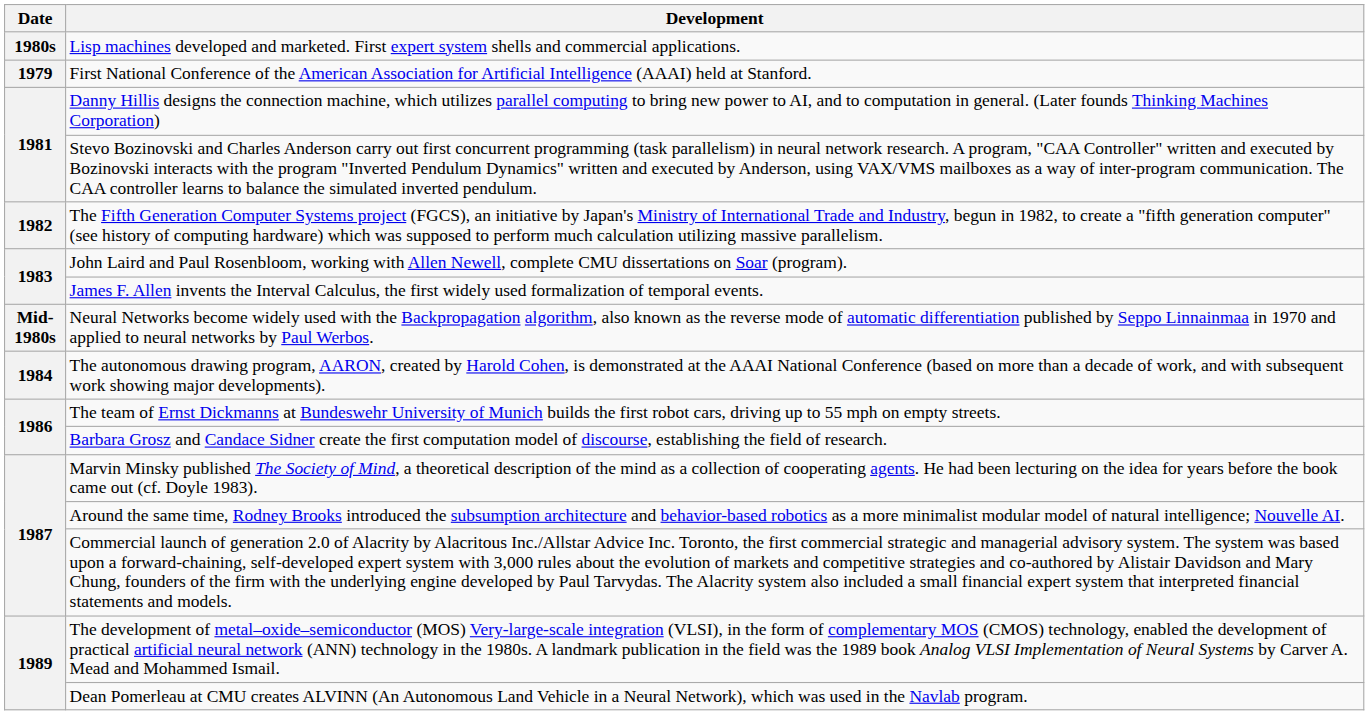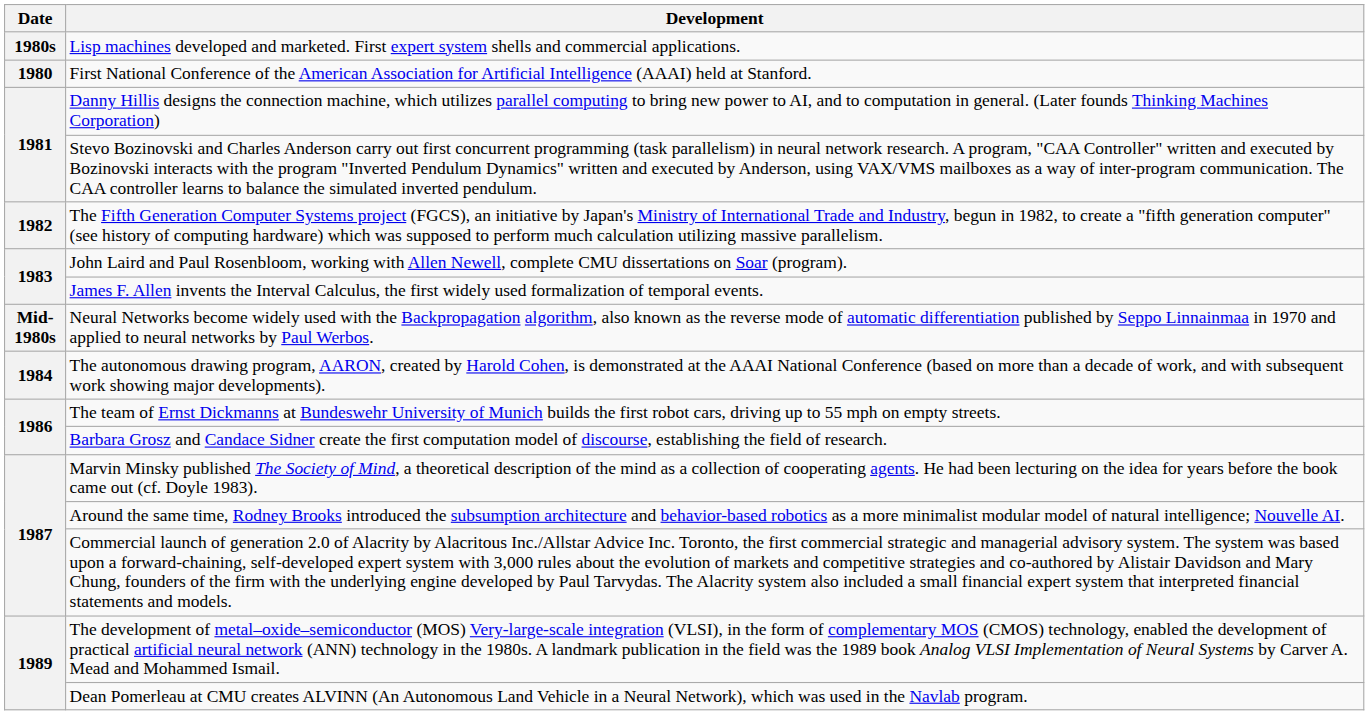(35, 73) 1979 -> (35, 73) 1980
